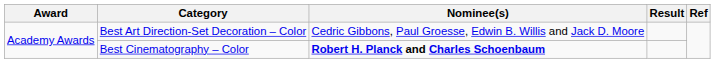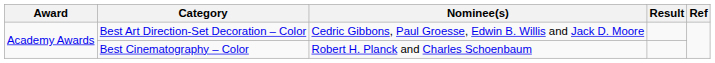(428, 49) bold -> (422, 49) normal
